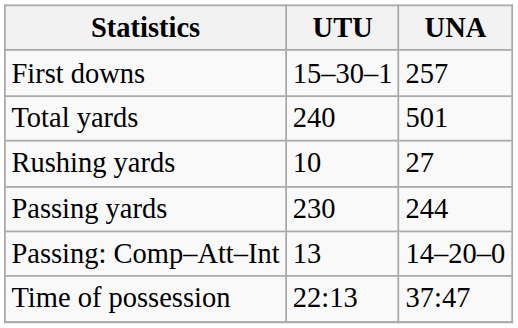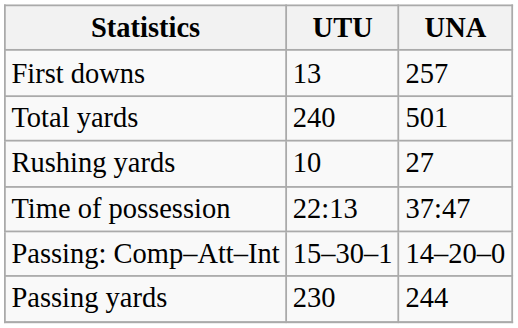(343, 72) 15–30–1 -> (307, 72) 13
rows swapped: (89, 208) <-> (121, 298)
(307, 253) 13 -> (343, 253) 15–30–1
